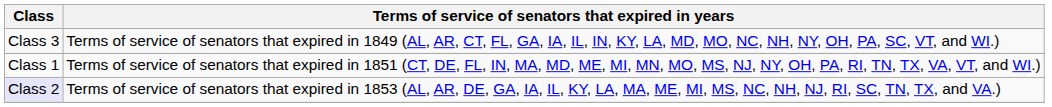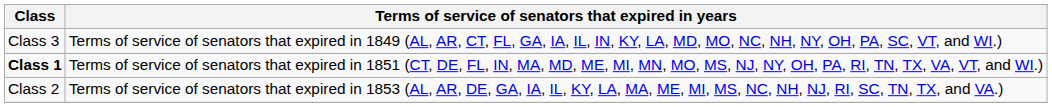(34, 65) normal -> (35, 65) bold
(34, 89) lavender background -> (34, 89) no background
